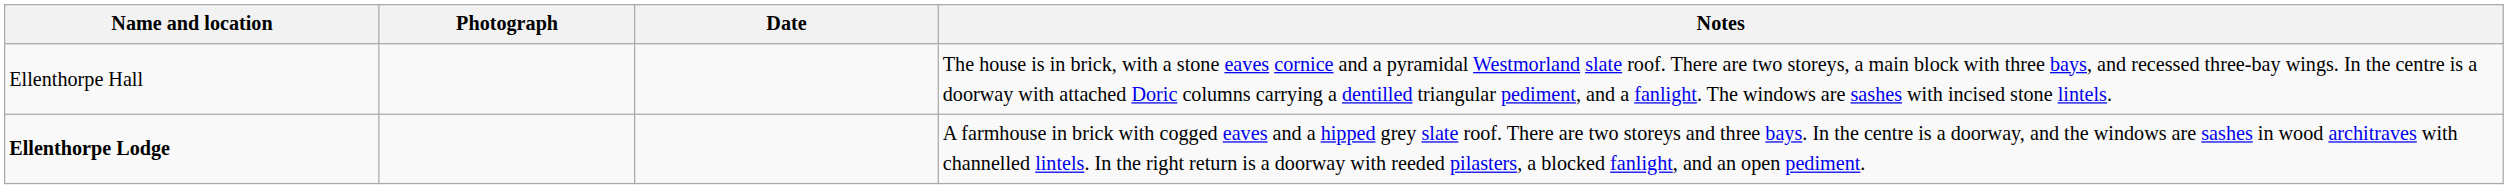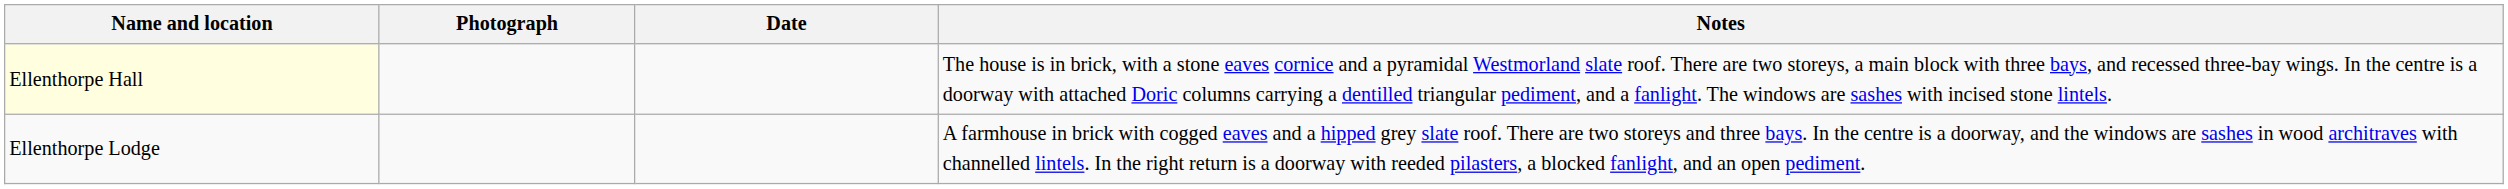(76, 78) no background -> (76, 78) lightyellow background
(90, 148) bold -> (85, 148) normal
